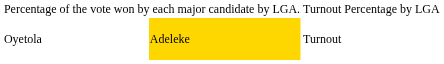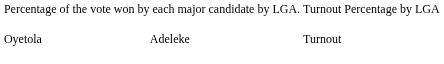(170, 39) gold background -> (170, 39) no background
